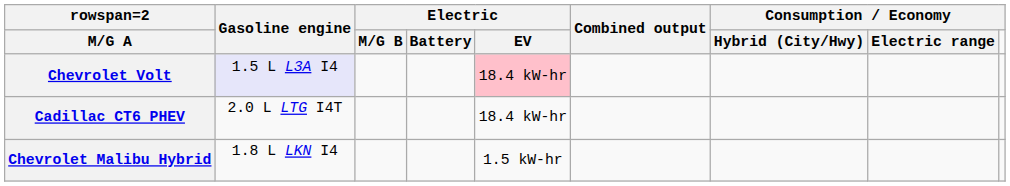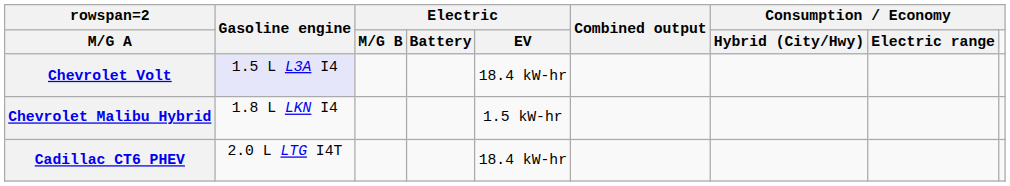(523, 75) pink background -> (523, 75) no background
rows swapped: (110, 160) <-> (110, 117)
